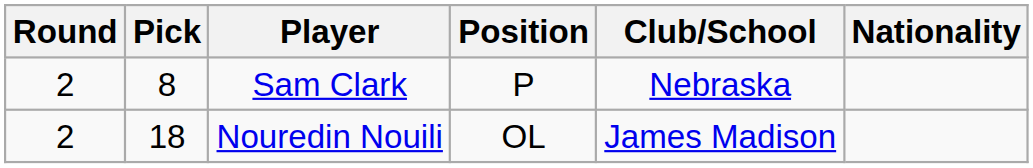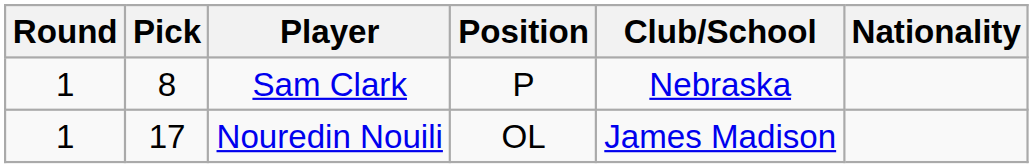(65, 84) 2 -> (65, 84) 1
(65, 136) 2 -> (65, 136) 1
(167, 136) 18 -> (167, 136) 17
